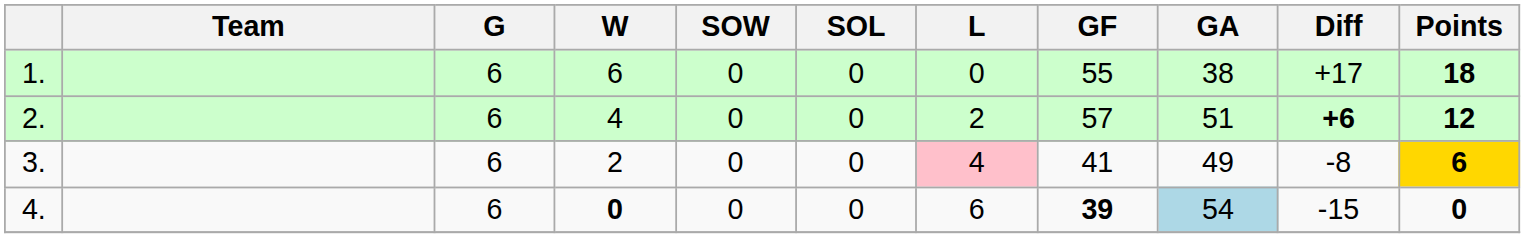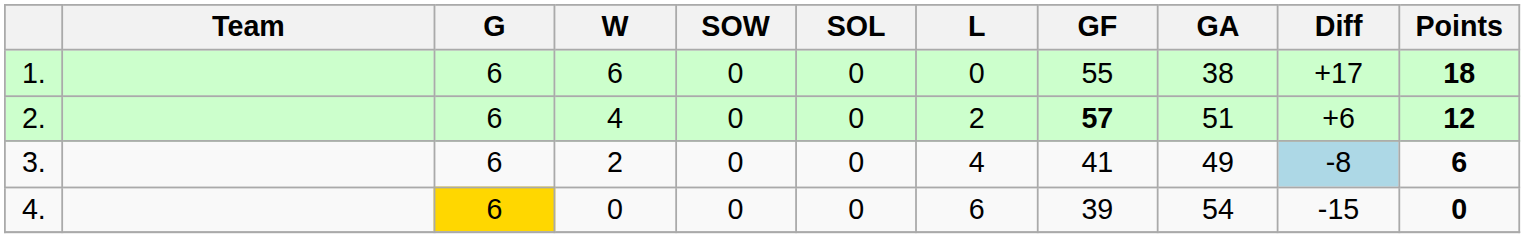(1097, 118) normal -> (1097, 118) bold
(1339, 118) bold -> (1339, 118) normal
(977, 163) pink background -> (977, 163) no background
(1339, 163) no background -> (1339, 163) lightblue background
(1459, 163) gold background -> (1459, 163) no background
(494, 208) no background -> (494, 208) gold background
(615, 208) bold -> (615, 208) normal
(1097, 208) bold -> (1097, 208) normal
(1218, 208) lightblue background -> (1218, 208) no background
